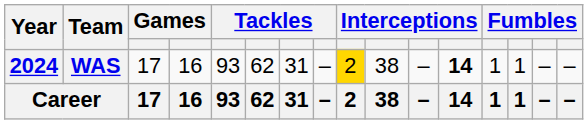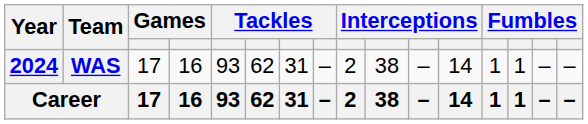(350, 66) gold background -> (350, 66) no background
(460, 66) bold -> (460, 66) normal
